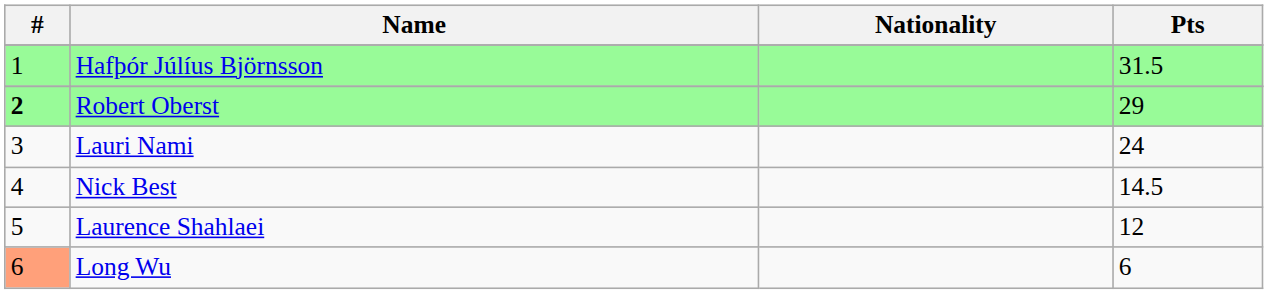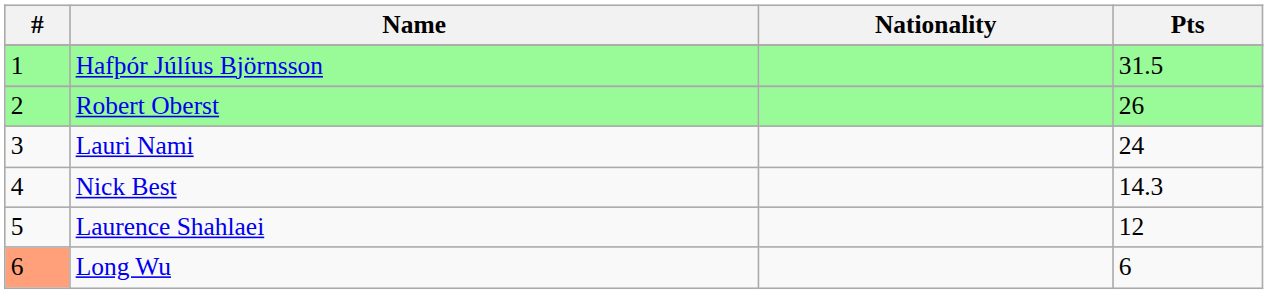(17, 105) bold -> (17, 105) normal
(1131, 105) 29 -> (1131, 105) 26
(1141, 186) 14.5 -> (1141, 186) 14.3
